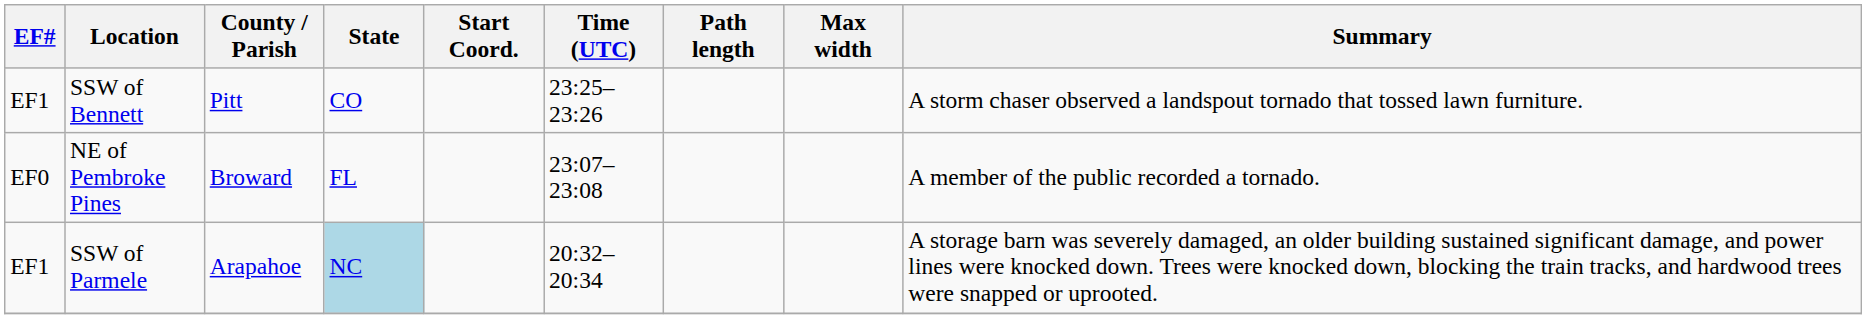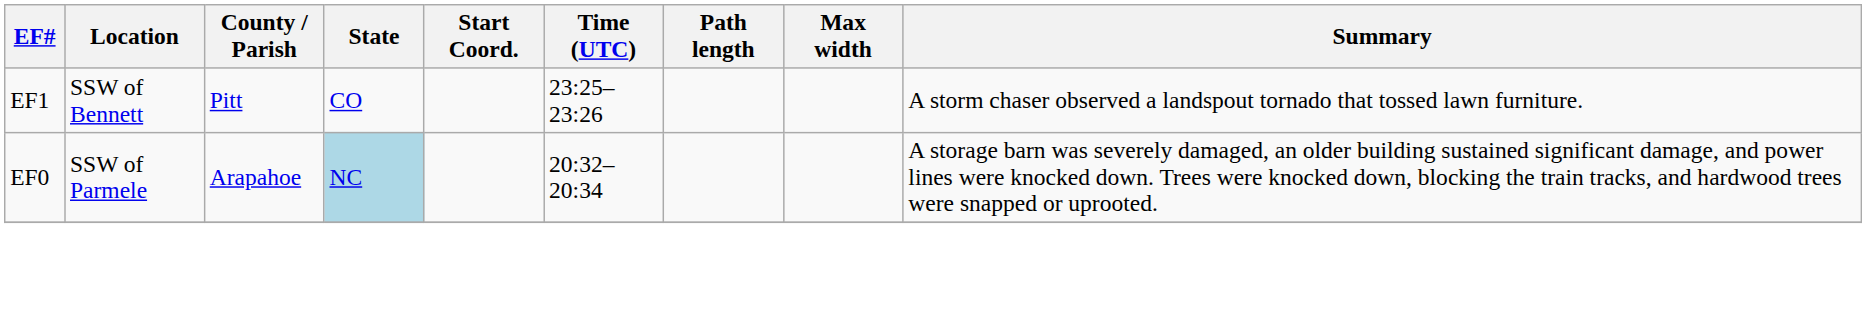- row: (118, 177)
(30, 267) EF1 -> (30, 177) EF0
